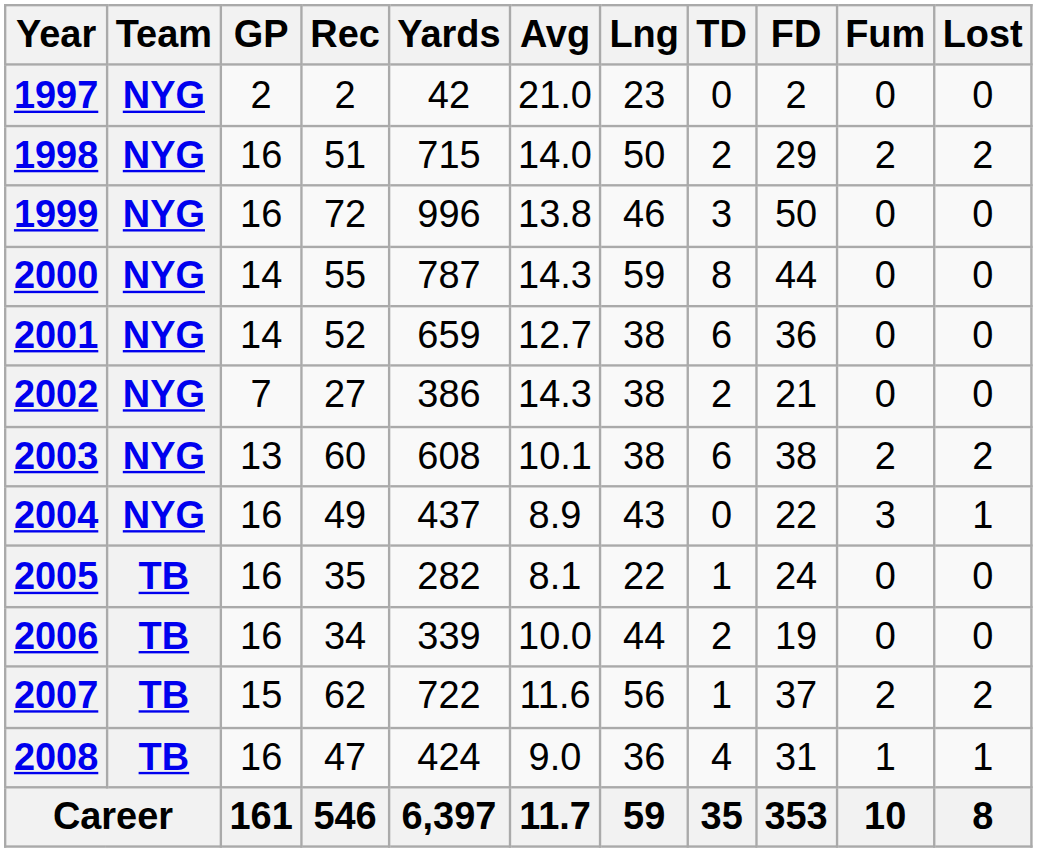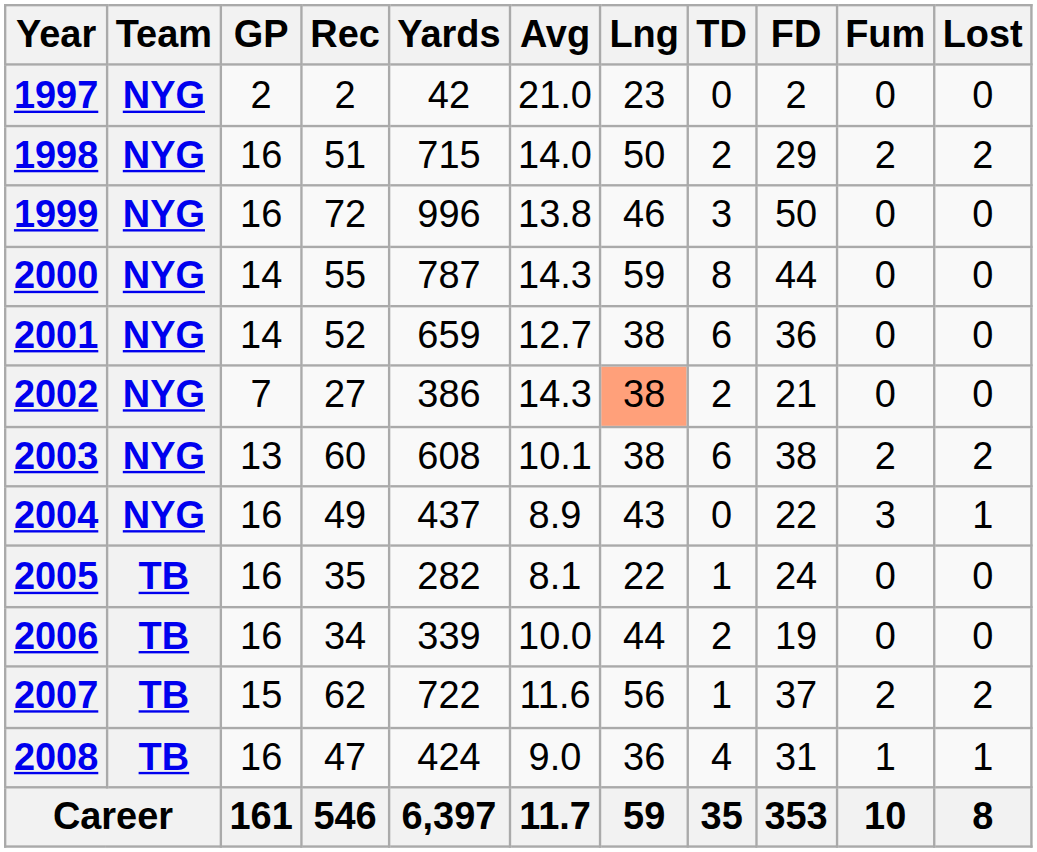(644, 395) no background -> (644, 395) lightsalmon background
